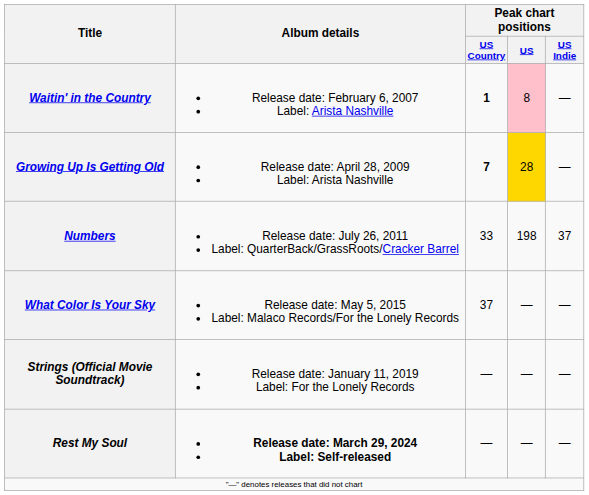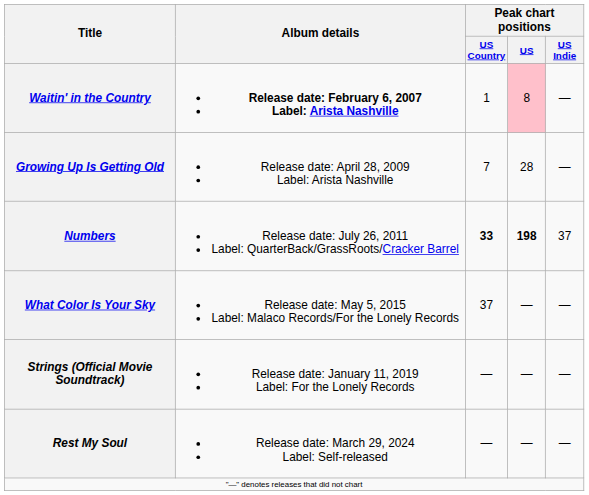(320, 105) normal -> (320, 105) bold
(486, 98) bold -> (486, 98) normal
(486, 167) bold -> (486, 167) normal
(527, 167) gold background -> (527, 167) no background
(486, 236) normal -> (486, 236) bold
(527, 236) normal -> (527, 236) bold
(320, 450) bold -> (320, 450) normal
